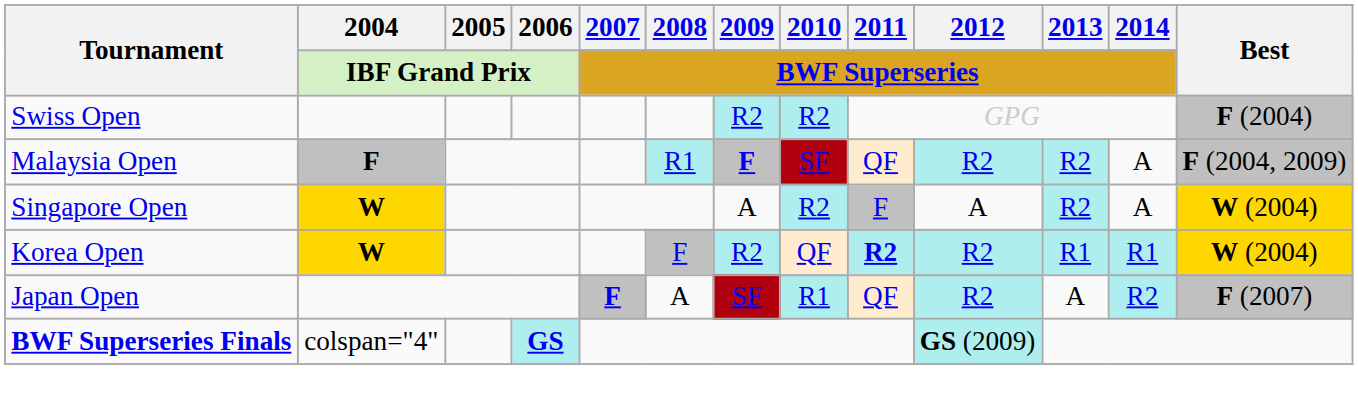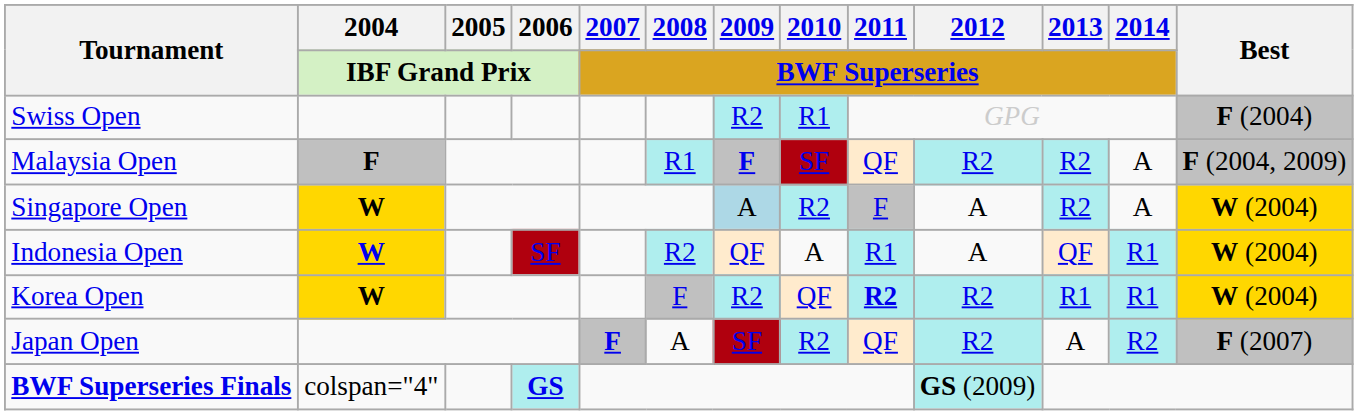(814, 117) R2 -> (814, 117) R1
(747, 206) no background -> (747, 206) lightblue background
+ row: (97, 251)
(814, 296) R1 -> (814, 341) R2
